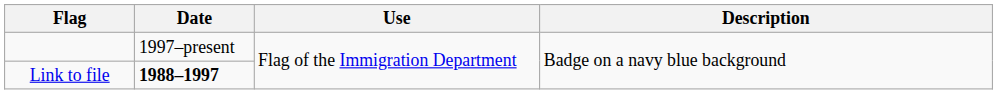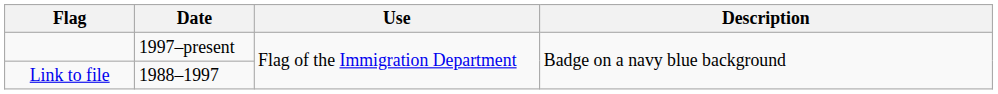(179, 74) bold -> (179, 74) normal
